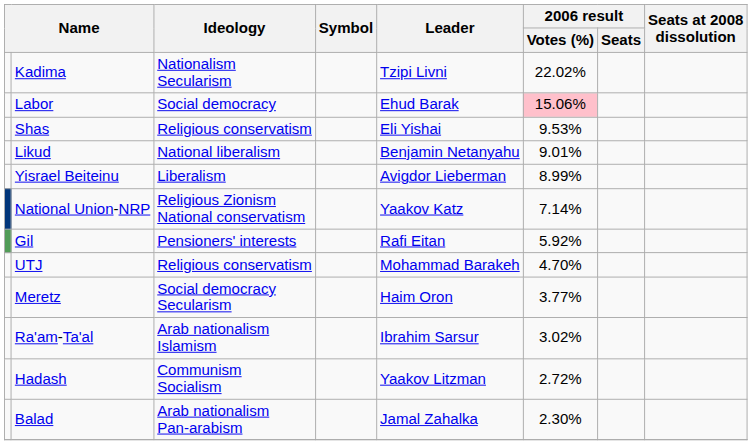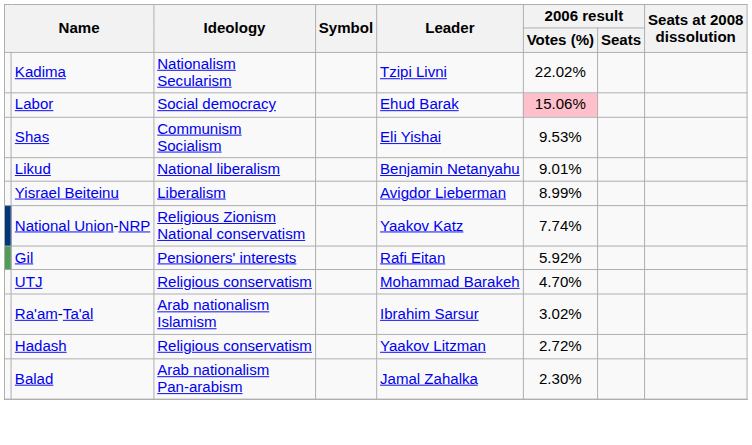(235, 128) Religious conservatism -> (199, 137) Communism Socialism
(560, 208) 7.14% -> (560, 225) 7.74%
- row: (38, 297)
(199, 378) Communism Socialism -> (235, 346) Religious conservatism
